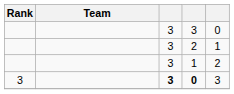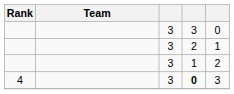(20, 81) 3 -> (20, 81) 4
(171, 81) bold -> (171, 81) normal
